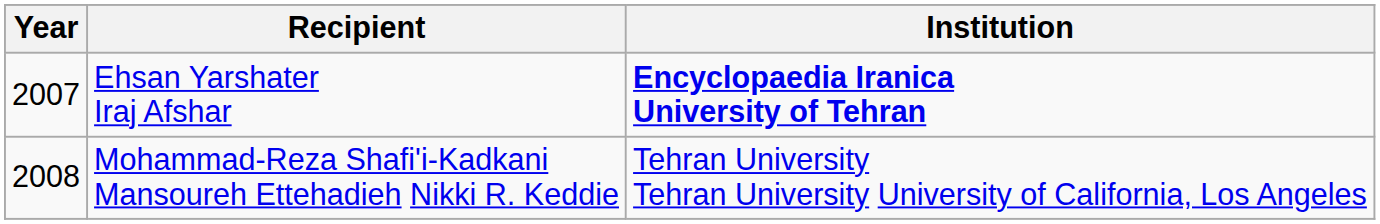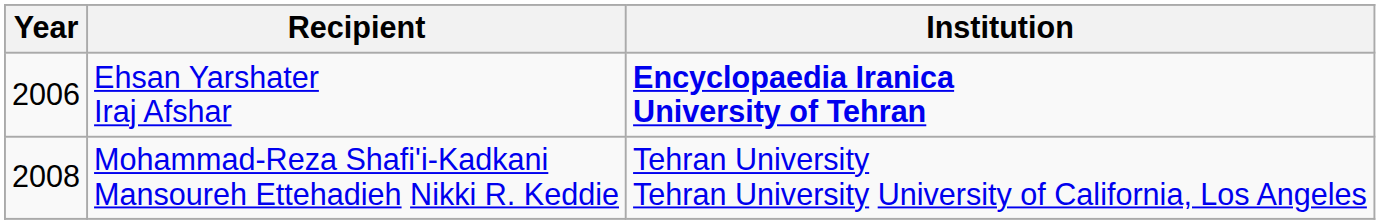(46, 94) 2007 -> (46, 94) 2006
